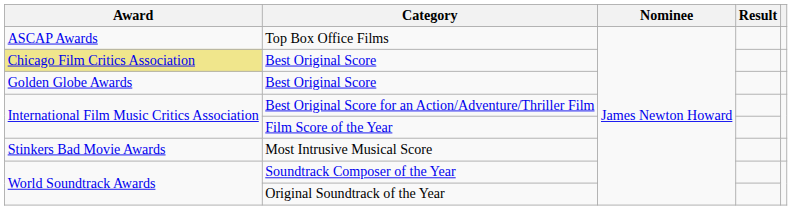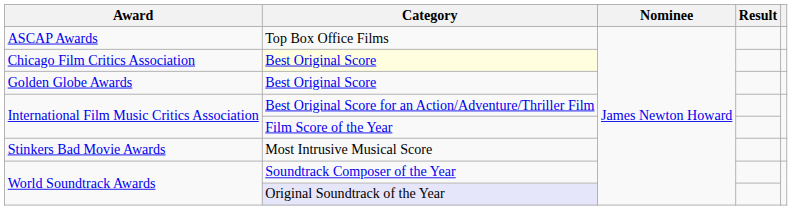(101, 60) khaki background -> (101, 60) no background
(321, 60) no background -> (321, 60) lightyellow background
(355, 194) no background -> (355, 194) lavender background
